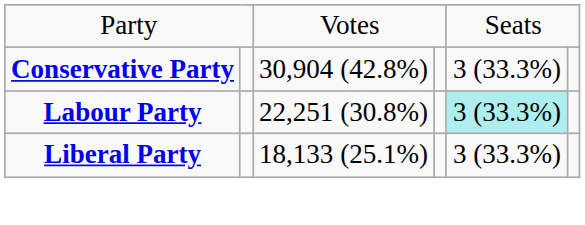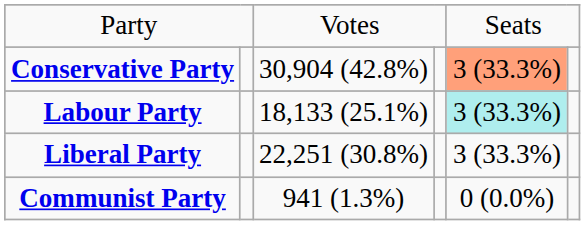(507, 68) no background -> (507, 68) lightsalmon background
(344, 111) 22,251 (30.8%) -> (344, 111) 18,133 (25.1%)
(344, 154) 18,133 (25.1%) -> (344, 154) 22,251 (30.8%)
+ row: (123, 197)
